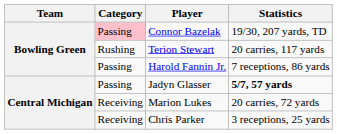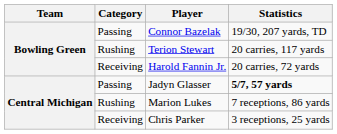(115, 31) pink background -> (115, 31) no background
(115, 66) Passing -> (120, 66) Receiving
(281, 66) 7 receptions, 86 yards -> (275, 66) 20 carries, 72 yards
(120, 102) Receiving -> (116, 102) Rushing
(275, 102) 20 carries, 72 yards -> (281, 102) 7 receptions, 86 yards
